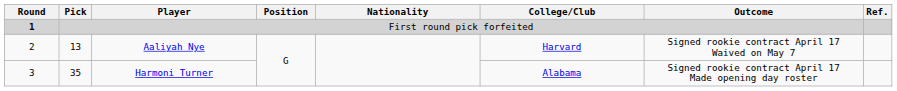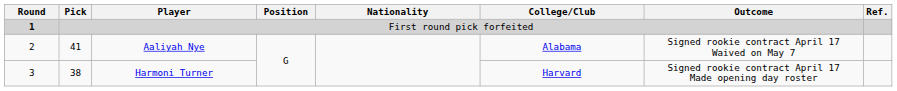(76, 47) 13 -> (76, 47) 41
(562, 47) Harvard -> (562, 47) Alabama
(76, 73) 35 -> (76, 73) 38
(562, 73) Alabama -> (562, 73) Harvard
